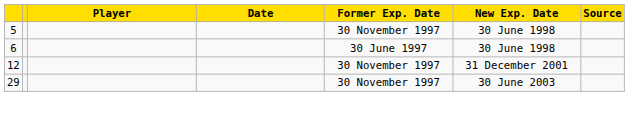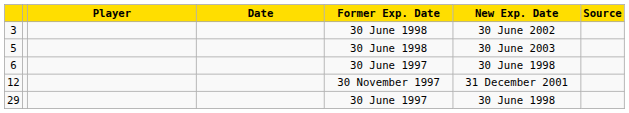+ row: (13, 30)
(389, 30) 30 November 1997 -> (389, 48) 30 June 1998
(517, 30) 30 June 1998 -> (517, 48) 30 June 2003
(389, 83) 30 November 1997 -> (389, 100) 30 June 1997
(517, 83) 30 June 2003 -> (517, 100) 30 June 1998
